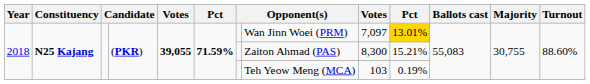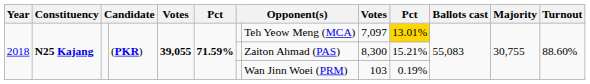(296, 32) Wan Jinn Woei (PRM) -> (300, 32) Teh Yeow Meng (MCA)
(300, 70) Teh Yeow Meng (MCA) -> (296, 70) Wan Jinn Woei (PRM)
